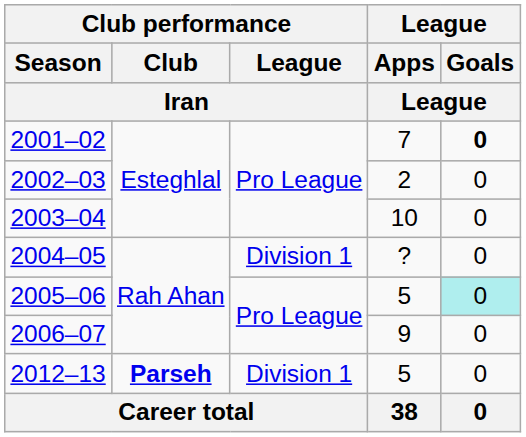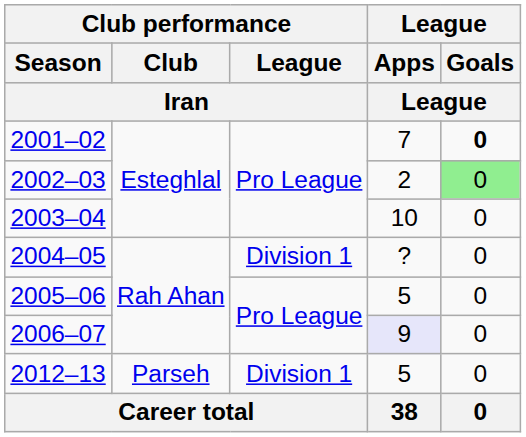(480, 179) no background -> (480, 179) lightgreen background
(480, 295) paleturquoise background -> (480, 295) no background
(404, 334) no background -> (404, 334) lavender background
(171, 373) bold -> (171, 373) normal
